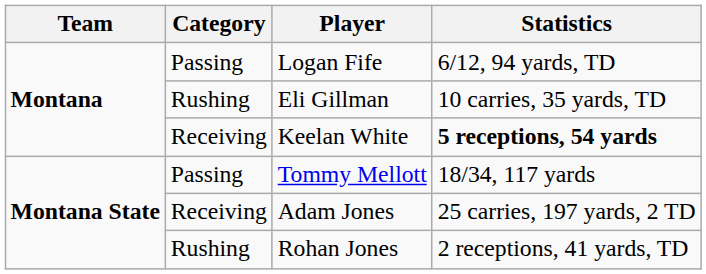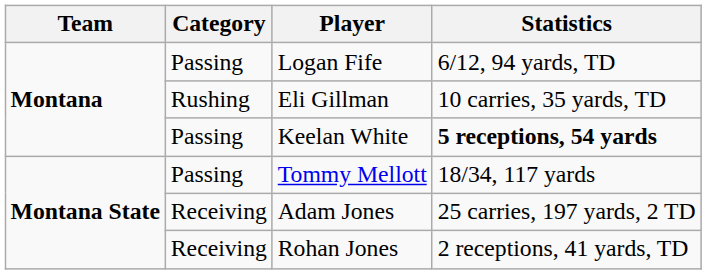(219, 136) Receiving -> (207, 136) Passing
(210, 249) Rushing -> (219, 249) Receiving
